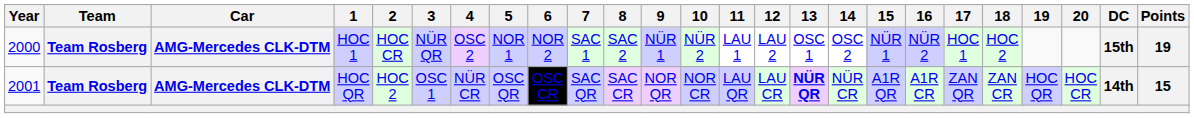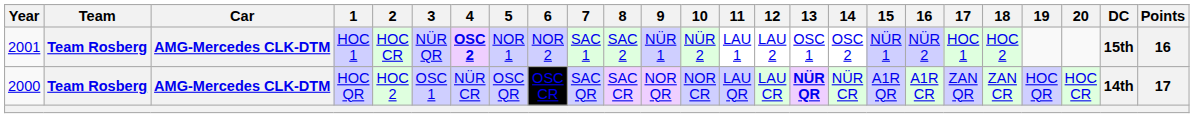(24, 47) 2000 -> (24, 47) 2001
(470, 47) normal -> (470, 47) bold
(1163, 47) 19 -> (1163, 47) 16
(24, 86) 2001 -> (24, 86) 2000
(1163, 86) 15 -> (1163, 86) 17
